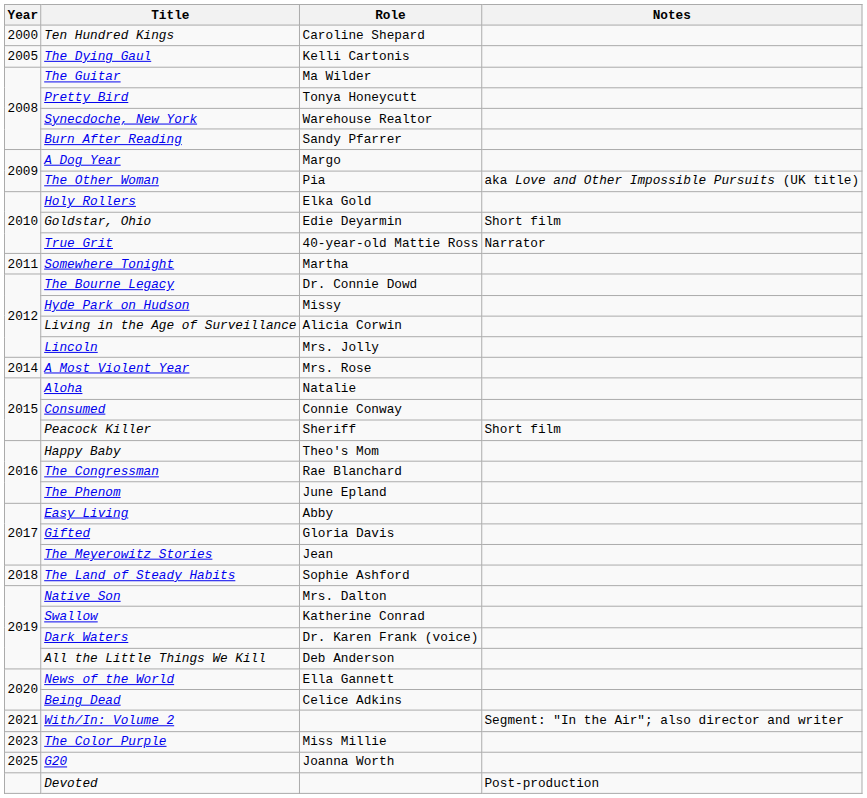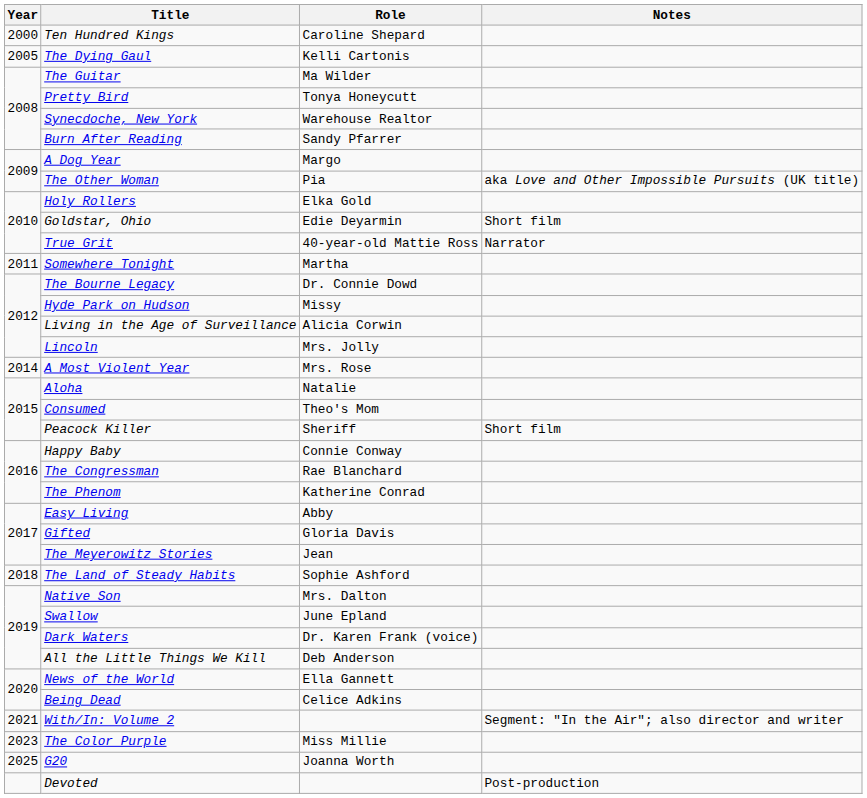(352, 409) Connie Conway -> (341, 409) Theo's Mom
(341, 451) Theo's Mom -> (352, 451) Connie Conway
(345, 492) June Epland -> (364, 492) Katherine Conrad
(364, 617) Katherine Conrad -> (345, 617) June Epland
